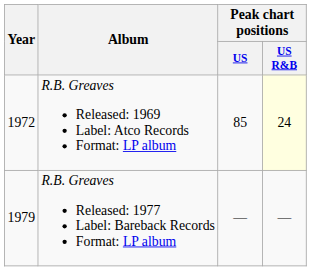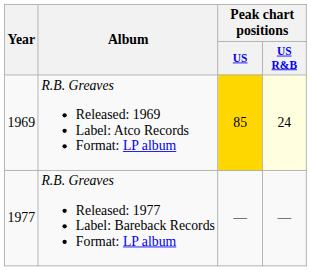(21, 122) 1972 -> (21, 122) 1969
(240, 122) no background -> (240, 122) gold background
(21, 218) 1979 -> (21, 218) 1977
